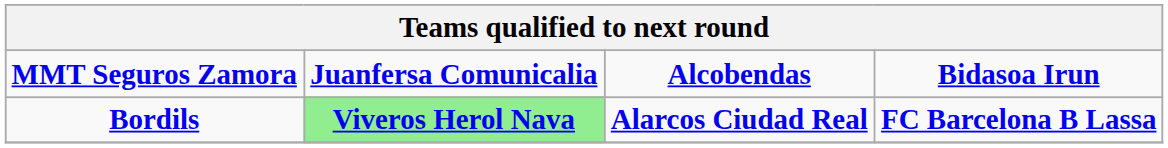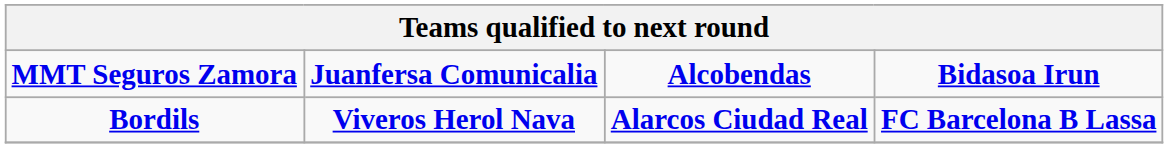(454, 119) lightgreen background -> (454, 119) no background
